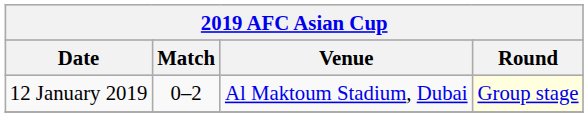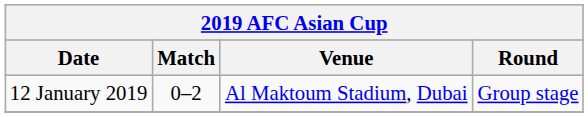(528, 93) lightyellow background -> (528, 93) no background
